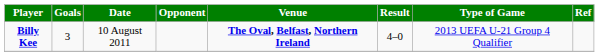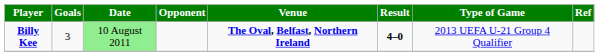(120, 36) no background -> (120, 36) lightgreen background
(395, 36) normal -> (395, 36) bold
